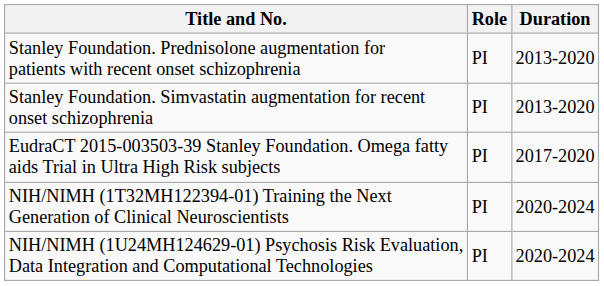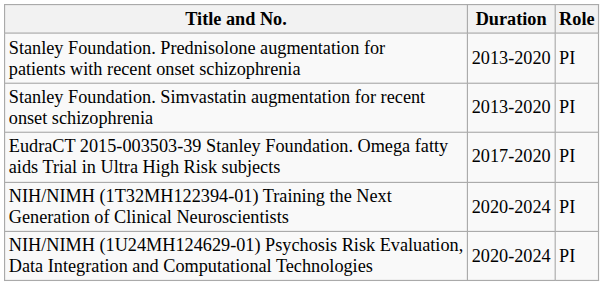columns swapped: (489, 18) <-> (555, 18)
